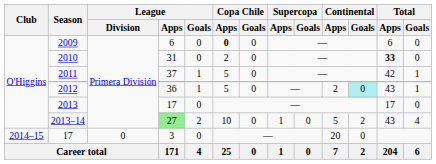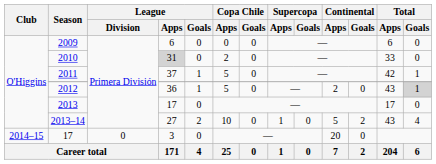(226, 43) bold -> (226, 43) normal
(172, 58) no background -> (172, 58) lightgrey background
(390, 58) bold -> (390, 58) normal
(363, 89) paleturquoise background -> (363, 89) no background
(417, 89) no background -> (417, 89) lightgrey background
(172, 120) lightgreen background -> (172, 120) no background
